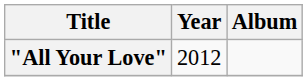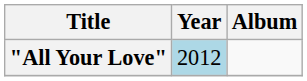(199, 57) no background -> (199, 57) lightblue background
